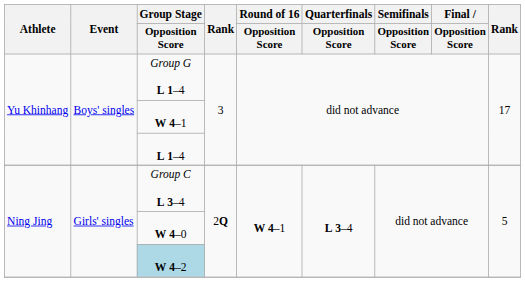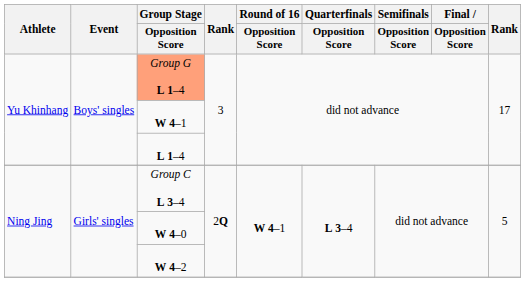(171, 77) no background -> (171, 77) lightsalmon background
(171, 267) lightblue background -> (171, 267) no background
